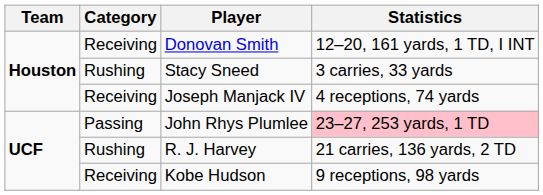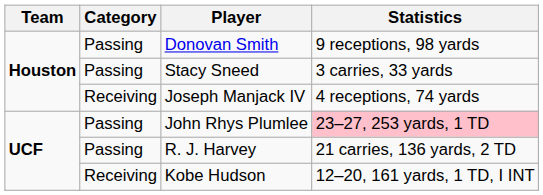(120, 44) Receiving -> (113, 44) Passing
(425, 44) 12–20, 161 yards, 1 TD, I INT -> (398, 44) 9 receptions, 98 yards
(114, 71) Rushing -> (113, 71) Passing
(114, 150) Rushing -> (113, 150) Passing
(398, 176) 9 receptions, 98 yards -> (425, 176) 12–20, 161 yards, 1 TD, I INT
